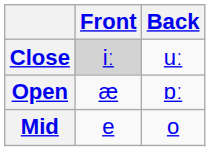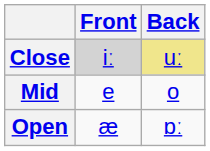(173, 57) no background -> (173, 57) khaki background
rows swapped: (40, 127) <-> (40, 92)
